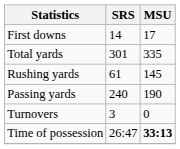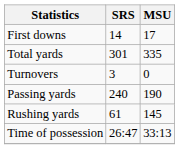rows swapped: (43, 74) <-> (33, 113)
(158, 133) bold -> (157, 133) normal
